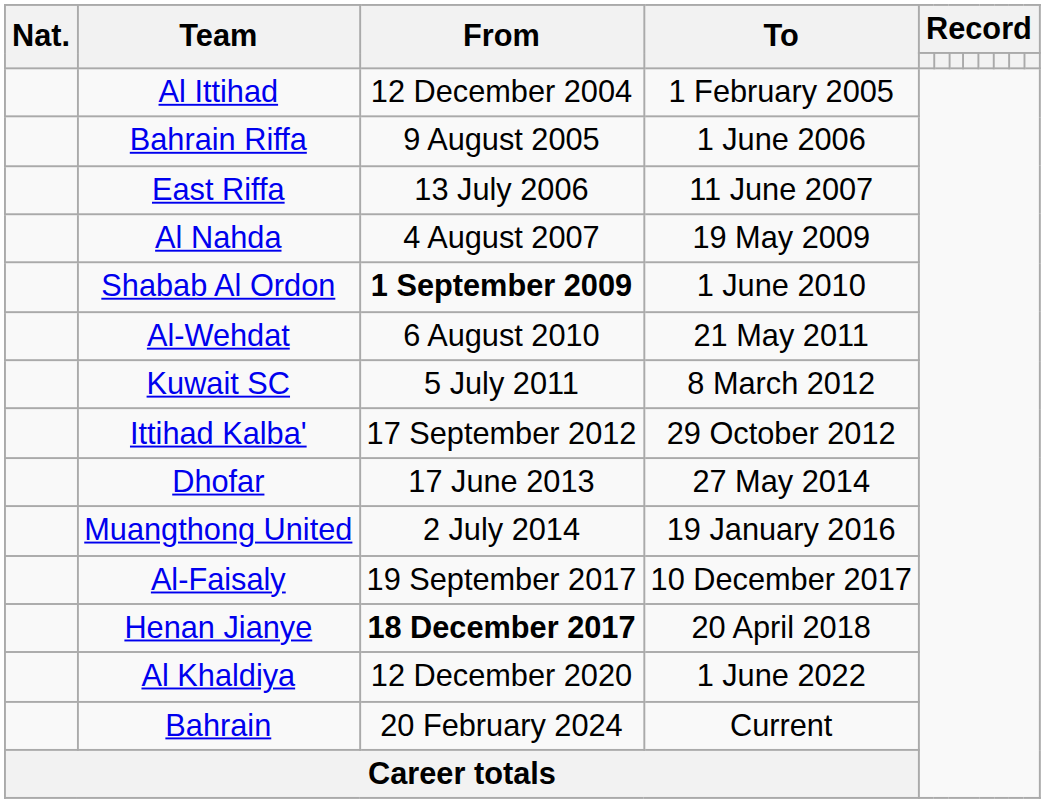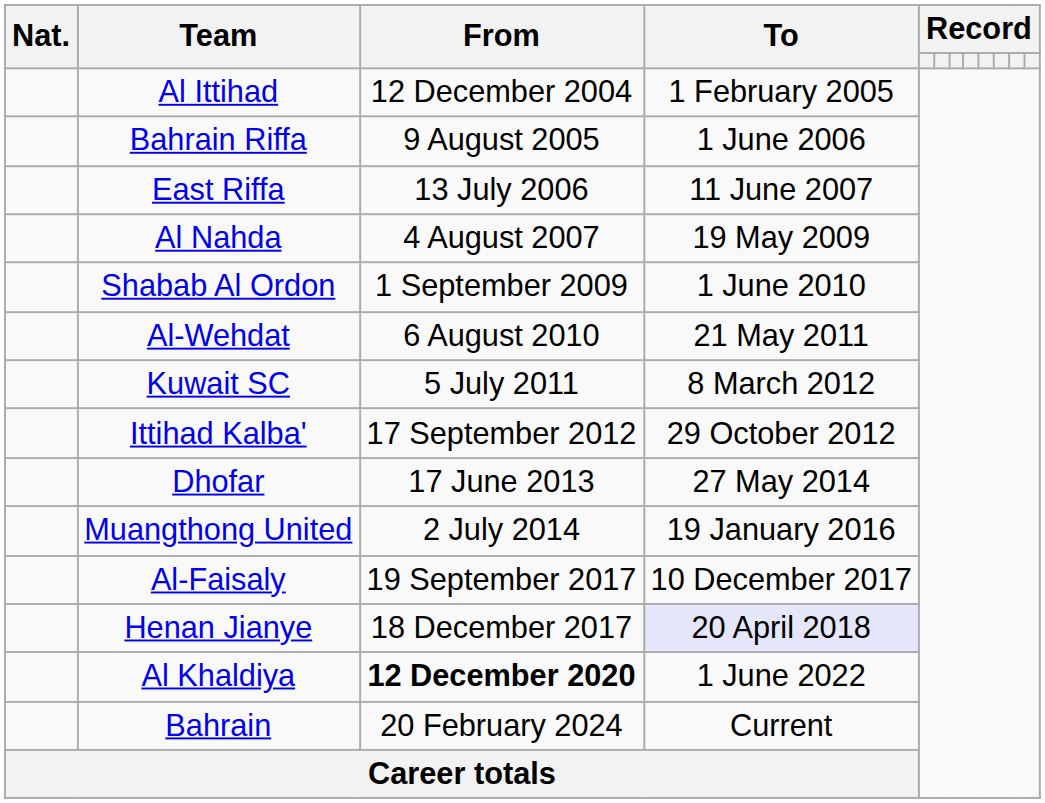(501, 286) bold -> (501, 286) normal
(501, 627) bold -> (501, 627) normal
(781, 627) no background -> (781, 627) lavender background
(501, 676) normal -> (501, 676) bold
